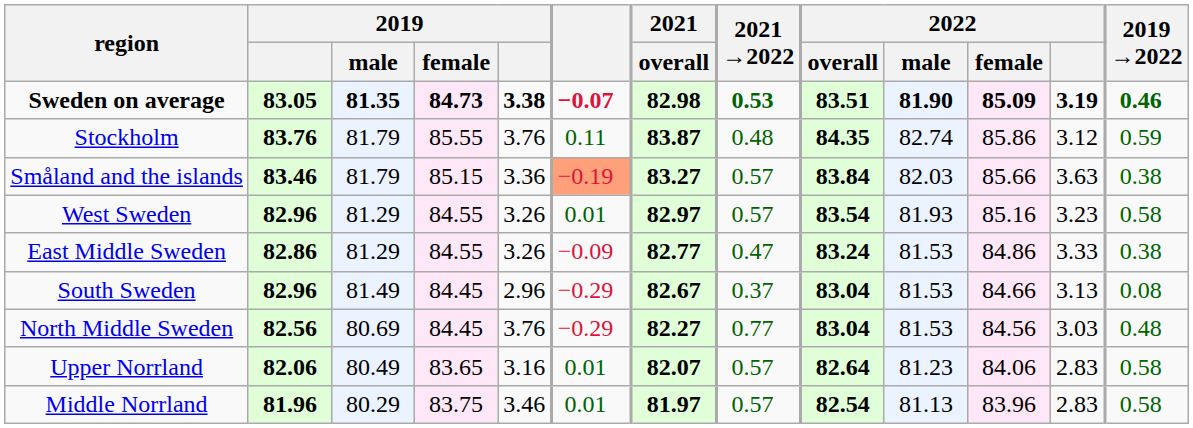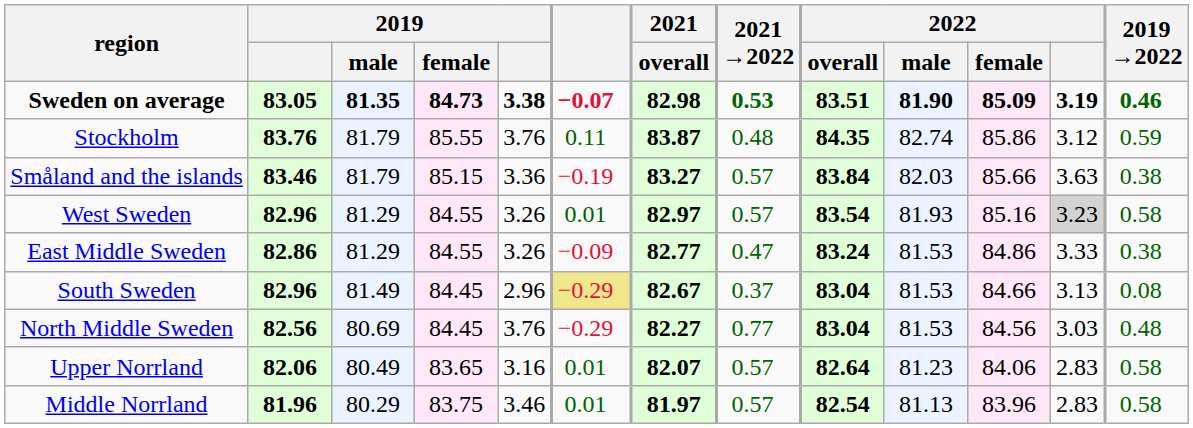(586, 175) lightsalmon background -> (586, 175) no background
(1077, 213) no background -> (1077, 213) lightgrey background
(586, 289) no background -> (586, 289) khaki background
